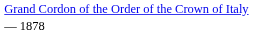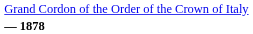(25, 26) normal -> (25, 26) bold
